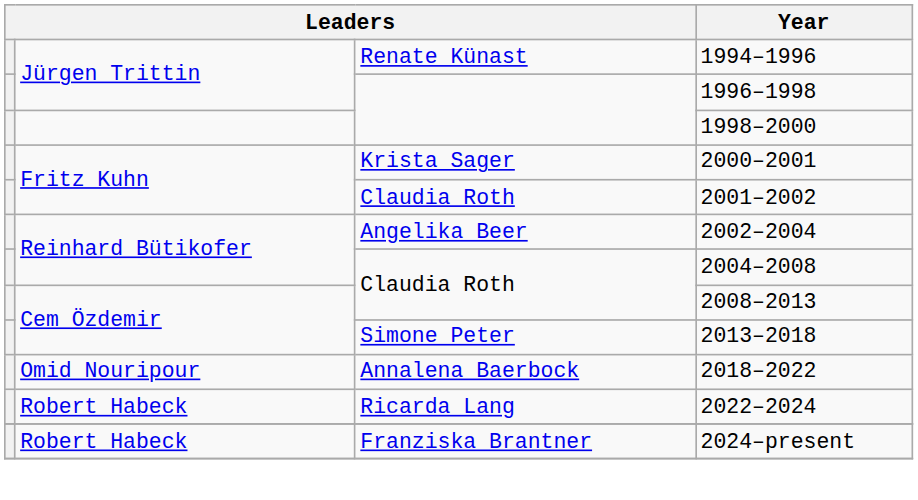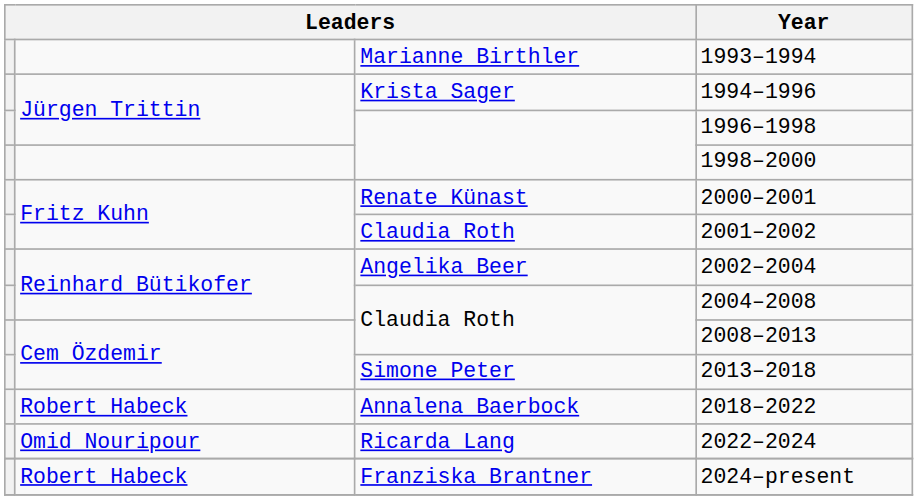+ row: (758, 57)
(444, 57) Renate Künast -> (438, 92) Krista Sager
(438, 162) Krista Sager -> (444, 197) Renate Künast
(110, 372) Omid Nouripour -> (104, 407) Robert Habeck
(104, 407) Robert Habeck -> (110, 442) Omid Nouripour
